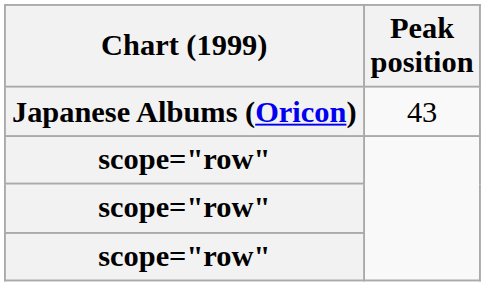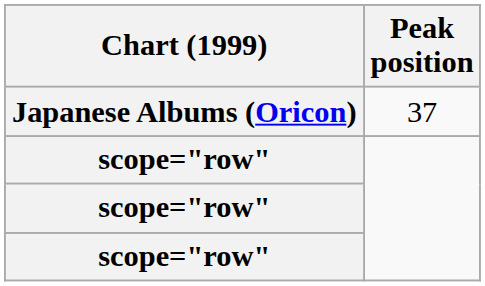(422, 111) 43 -> (422, 111) 37
